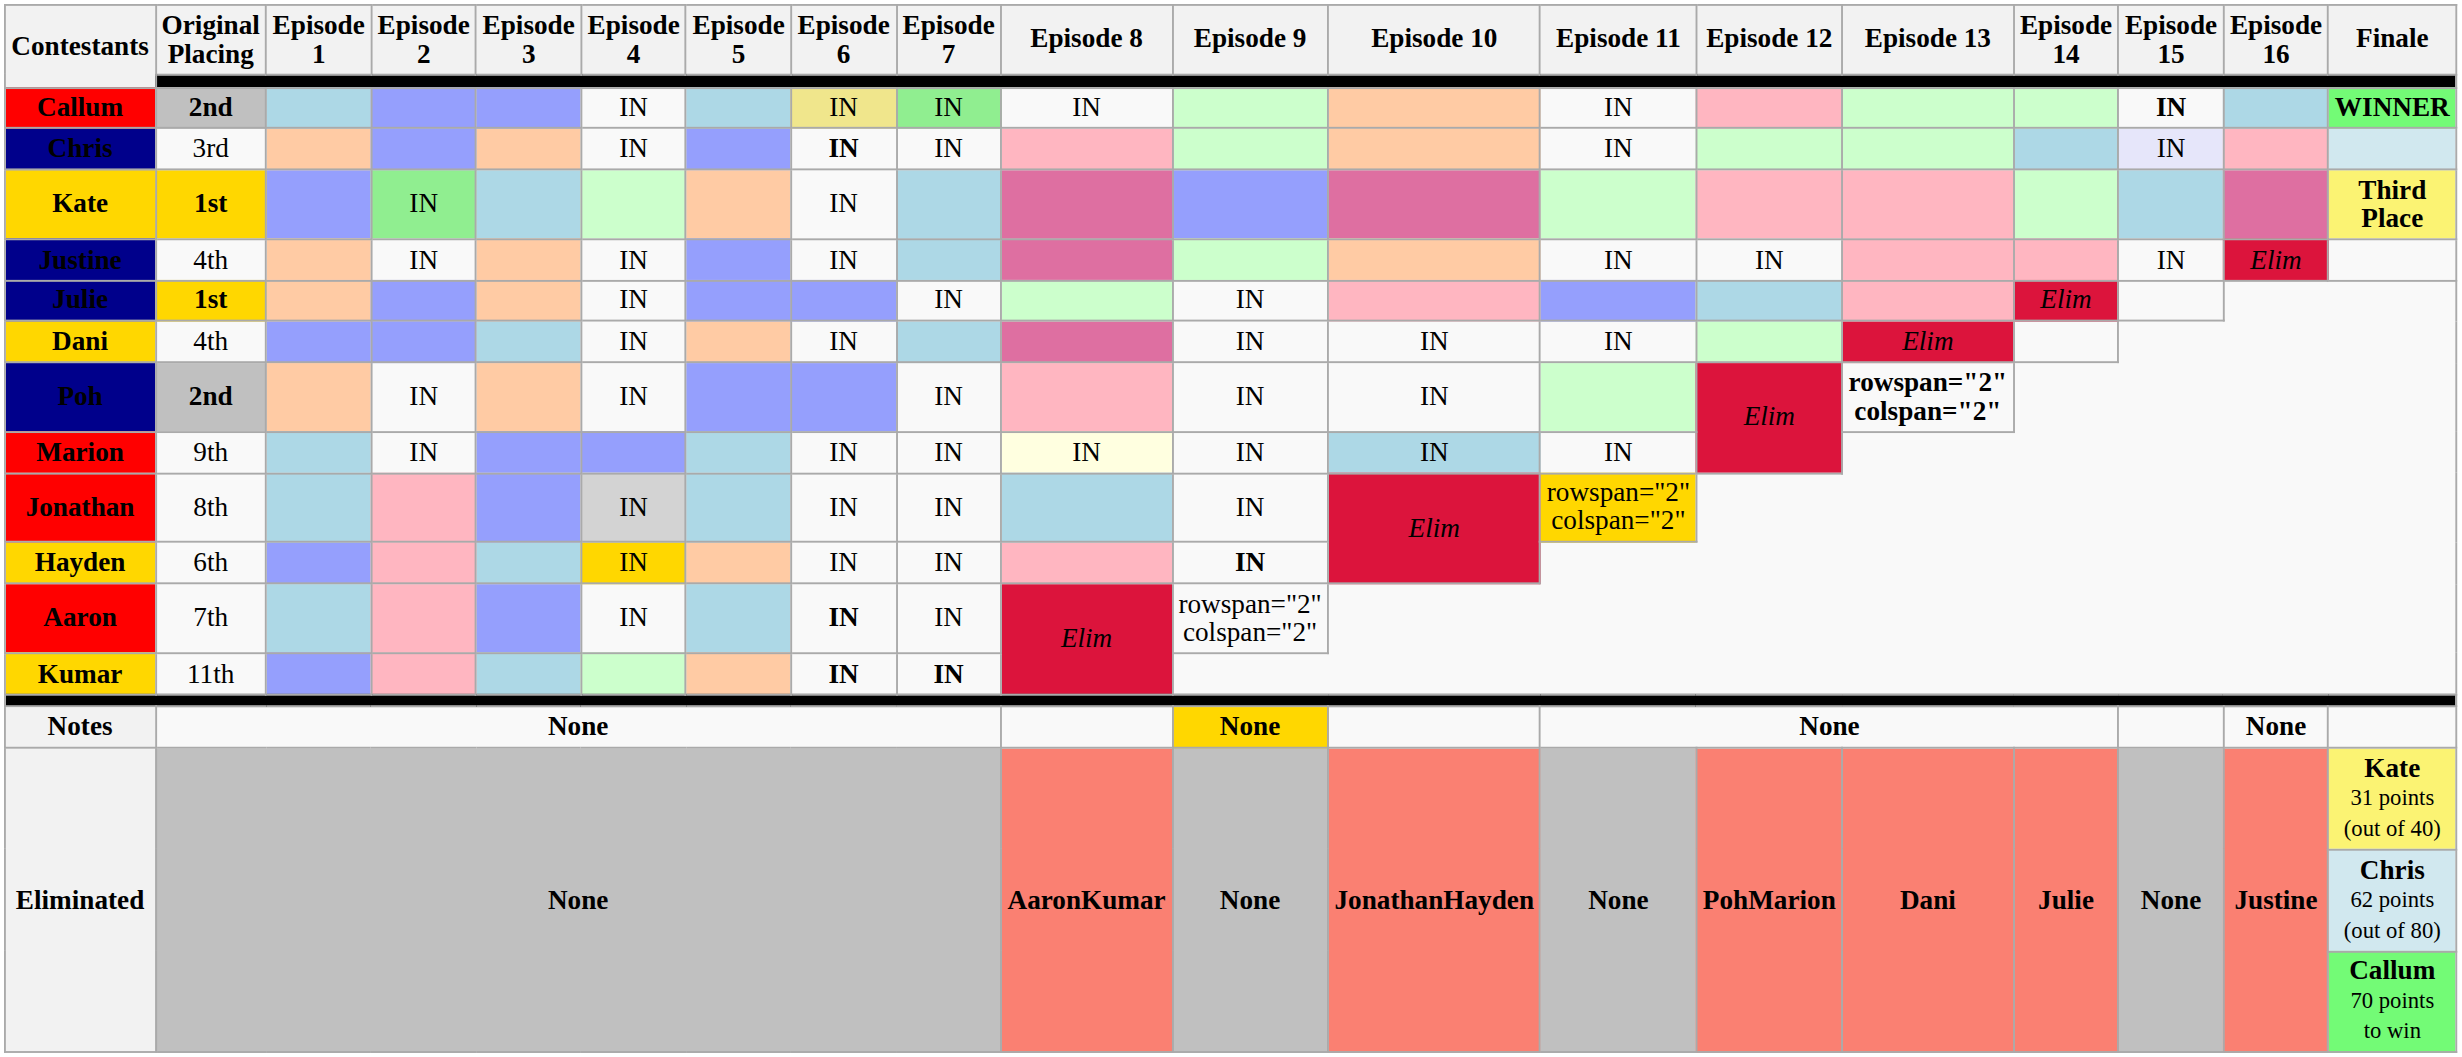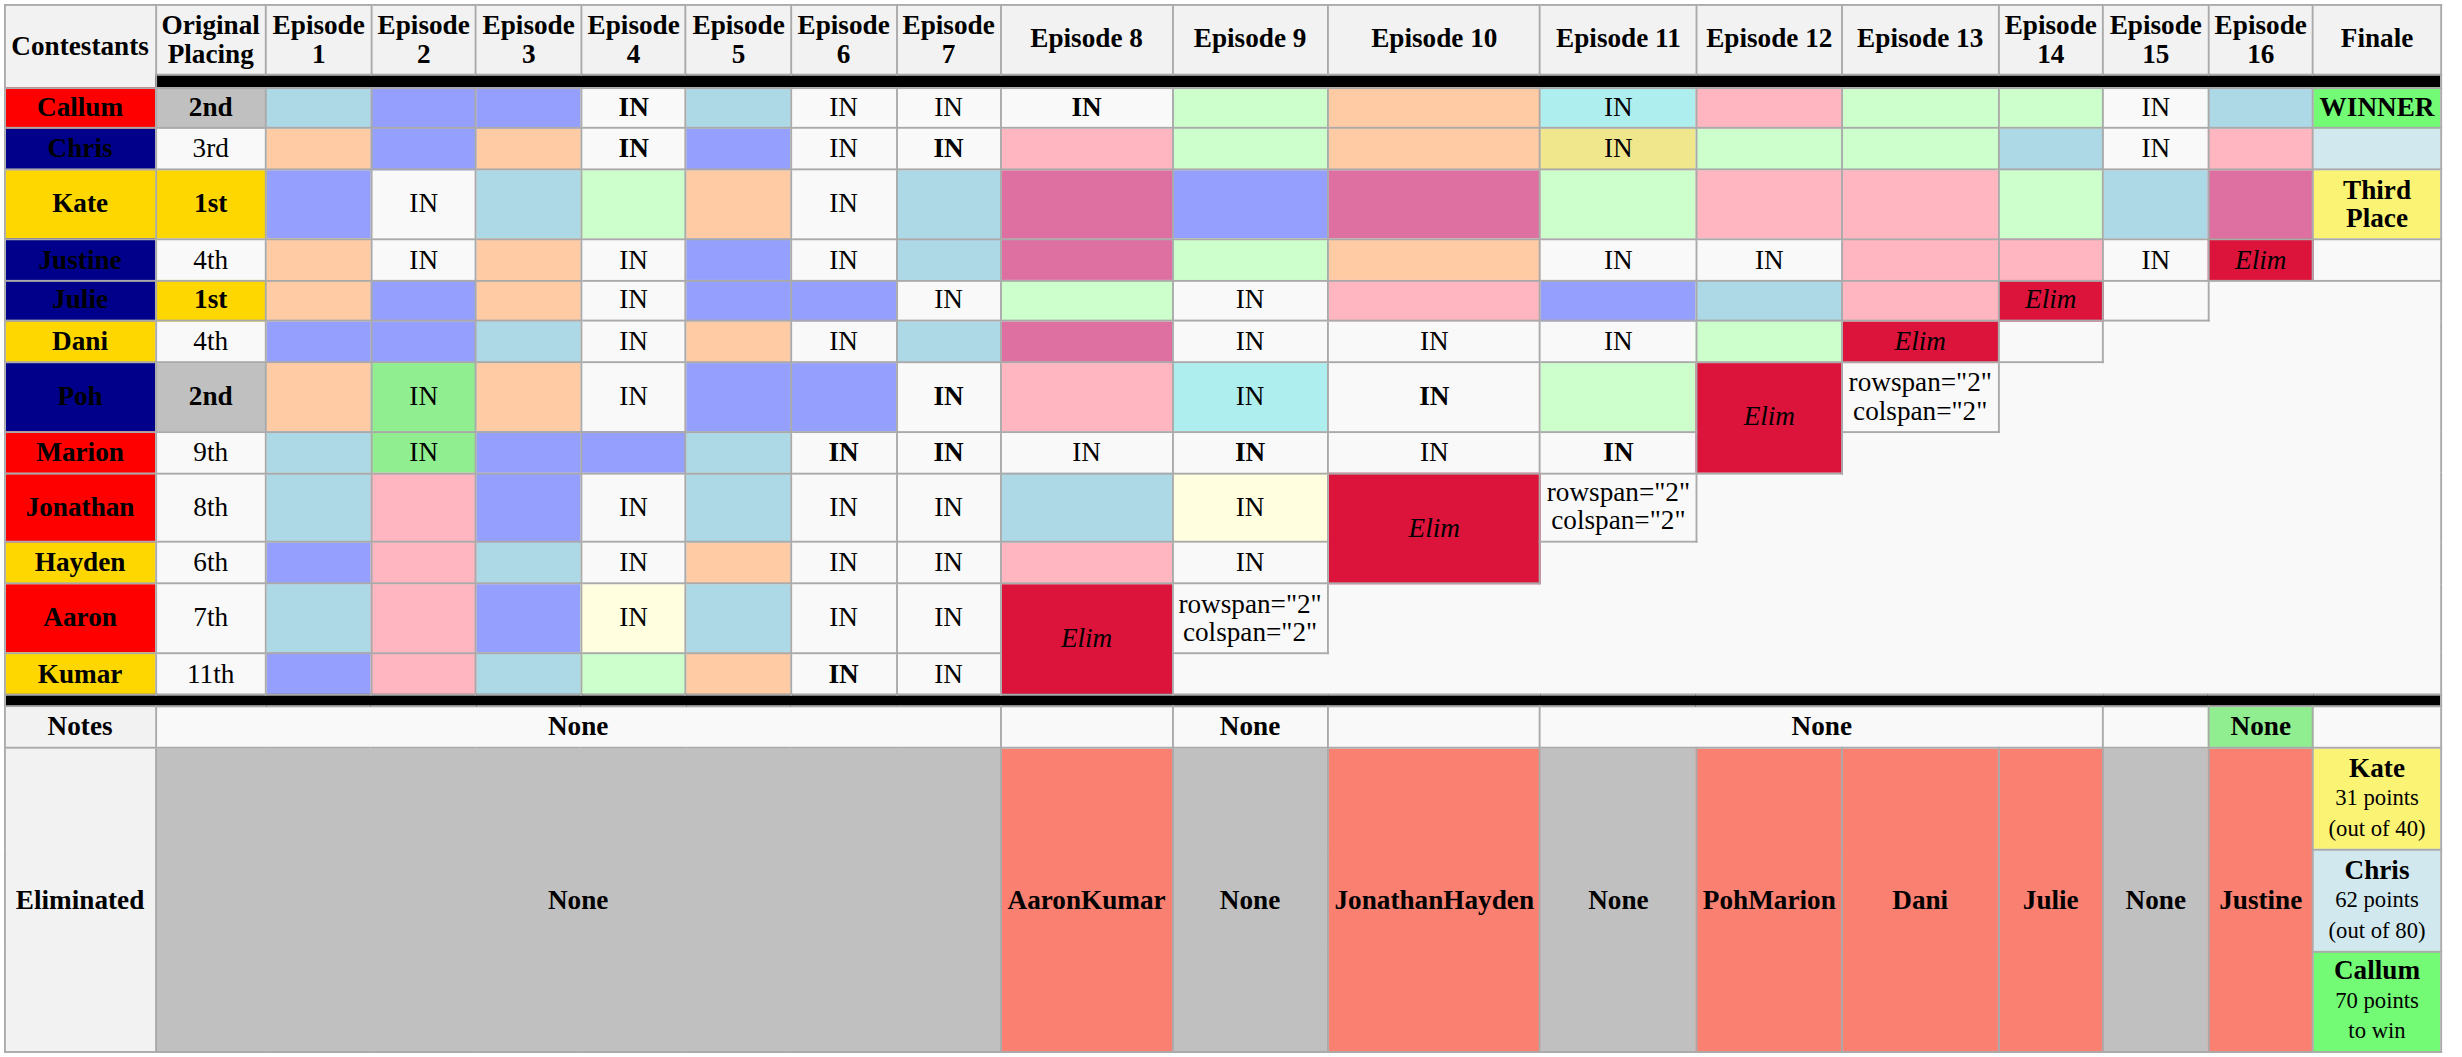(634, 107) normal -> (634, 107) bold
(844, 107) khaki background -> (844, 107) no background
(949, 107) lightgreen background -> (949, 107) no background
(1087, 107) normal -> (1087, 107) bold
(1618, 107) no background -> (1618, 107) paleturquoise background
(2171, 107) bold -> (2156, 107) normal
(634, 148) normal -> (634, 148) bold
(844, 148) bold -> (844, 148) normal
(949, 148) normal -> (949, 148) bold
(1618, 148) no background -> (1618, 148) khaki background
(2171, 148) lavender background -> (2156, 148) no background
(424, 204) lightgreen background -> (424, 204) no background
(424, 396) no background -> (424, 396) lightgreen background
(949, 396) normal -> (949, 396) bold
(1250, 396) no background -> (1250, 396) paleturquoise background
(1434, 396) normal -> (1434, 396) bold
(1928, 396) bold -> (1920, 396) normal
(424, 452) no background -> (424, 452) lightgreen background
(844, 452) normal -> (844, 452) bold
(949, 452) normal -> (949, 452) bold
(1087, 452) lightyellow background -> (1087, 452) no background
(1250, 452) normal -> (1250, 452) bold
(1434, 452) lightblue background -> (1434, 452) no background
(1618, 452) normal -> (1618, 452) bold
(634, 507) lightgrey background -> (634, 507) no background
(1250, 507) no background -> (1250, 507) lightyellow background
(1618, 507) gold background -> (1618, 507) no background
(634, 562) gold background -> (634, 562) no background
(1250, 562) bold -> (1250, 562) normal
(634, 617) no background -> (634, 617) lightyellow background
(844, 617) bold -> (844, 617) normal
(949, 673) bold -> (949, 673) normal
(1250, 727) gold background -> (1250, 727) no background
(2276, 727) no background -> (2261, 727) lightgreen background
